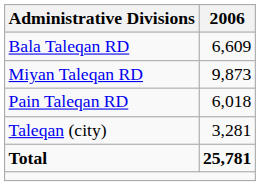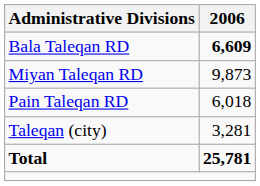(232, 46) normal -> (232, 46) bold
